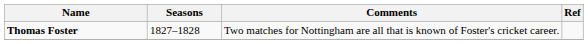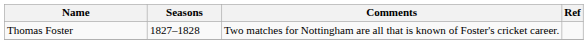(42, 30) bold -> (40, 30) normal
